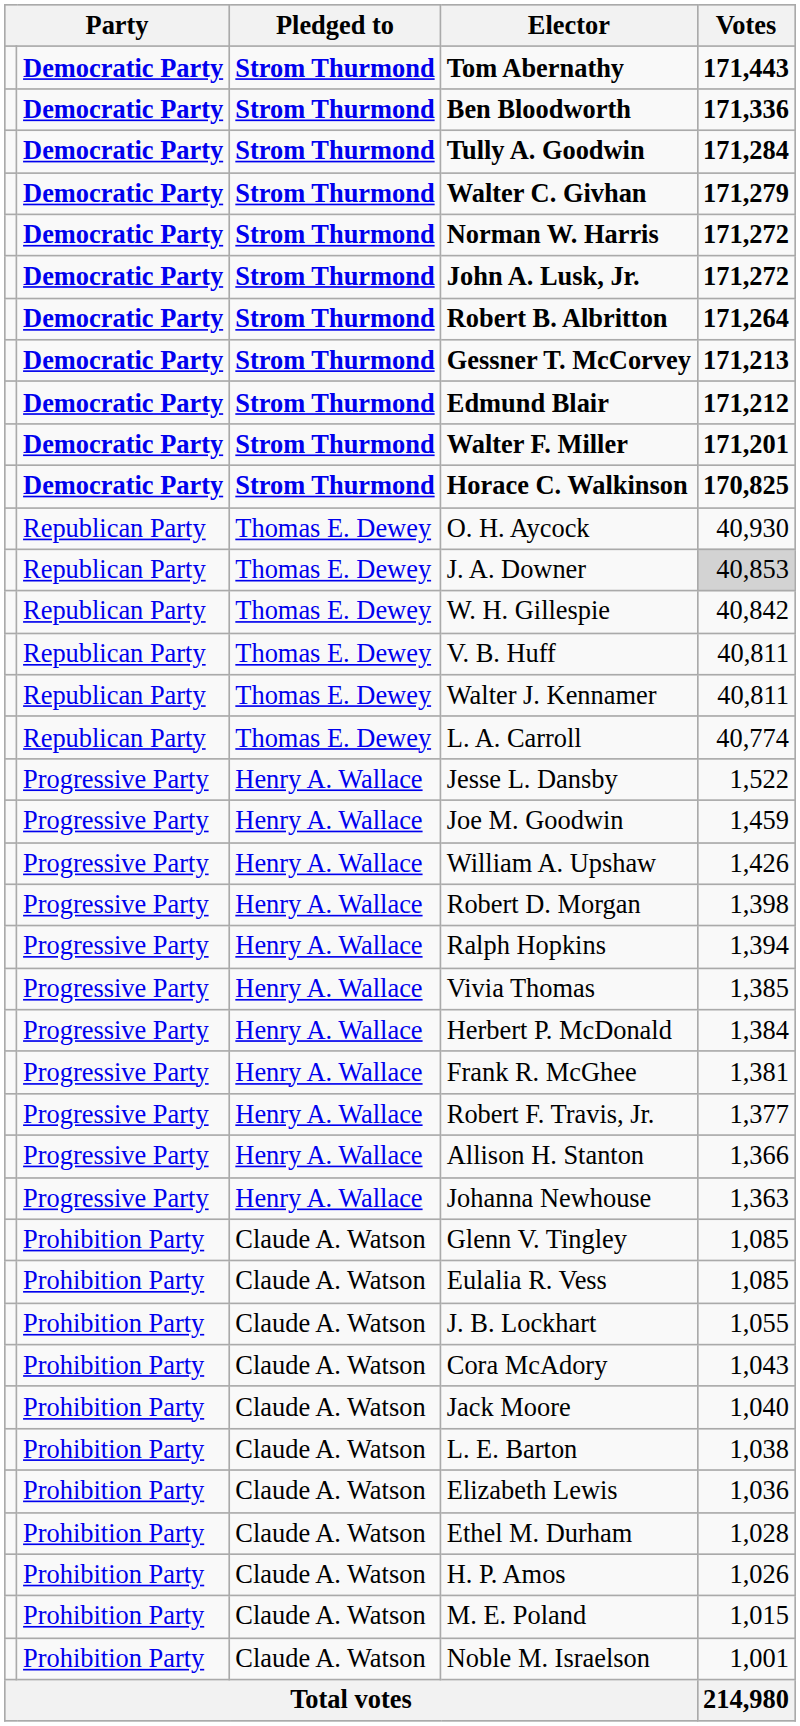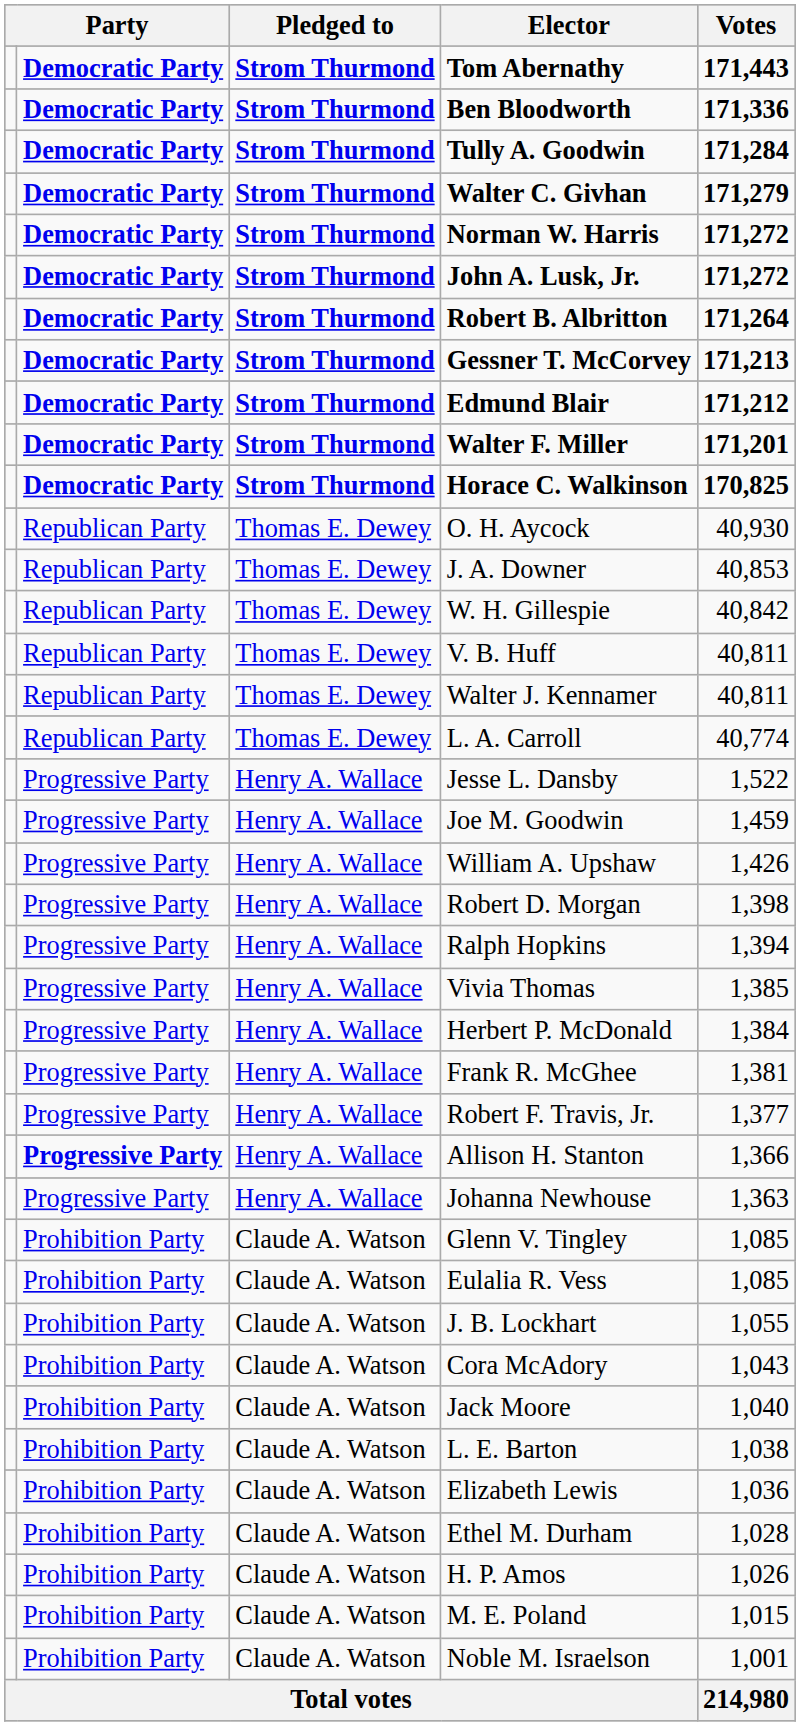(753, 569) lightgrey background -> (753, 569) no background
(116, 1155) normal -> (123, 1155) bold
